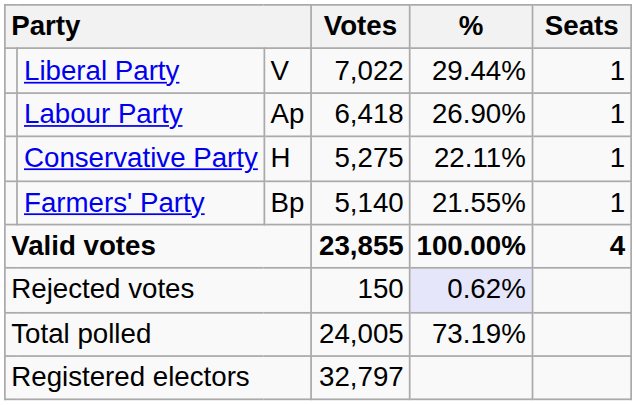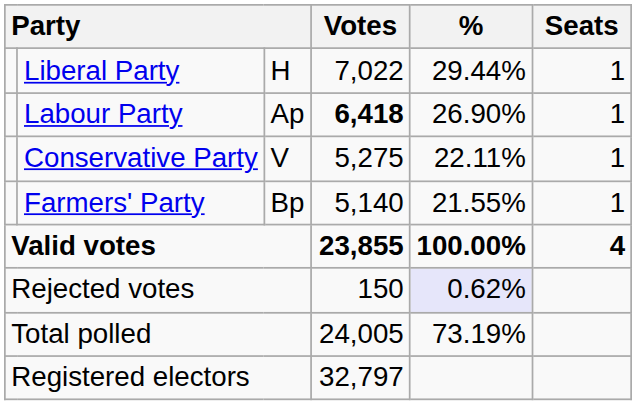(280, 70) V -> (281, 70) H
(369, 114) normal -> (369, 114) bold
(281, 158) H -> (280, 158) V
